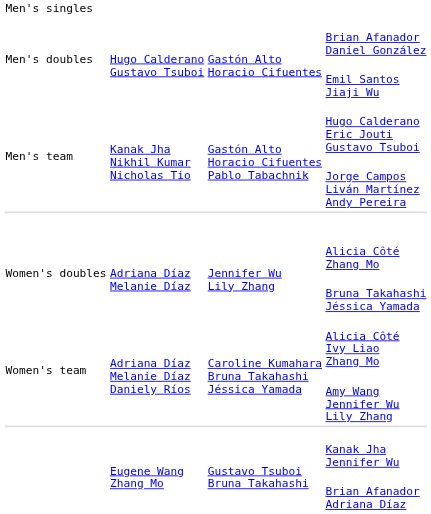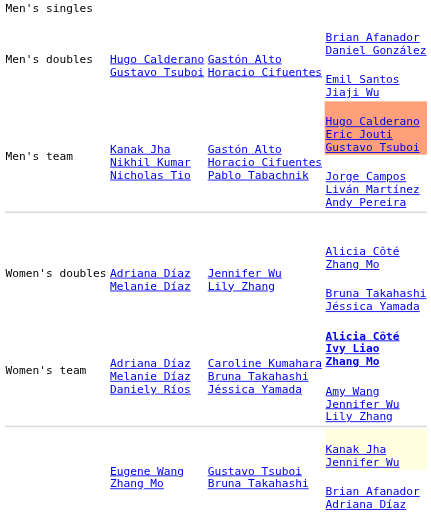(373, 134) no background -> (373, 134) lightsalmon background
(363, 349) normal -> (363, 349) bold
(363, 456) no background -> (363, 456) lightyellow background
